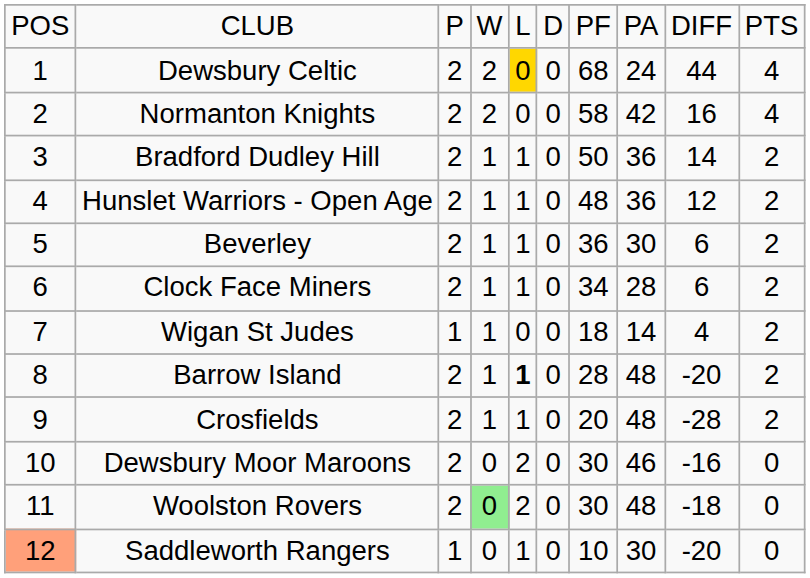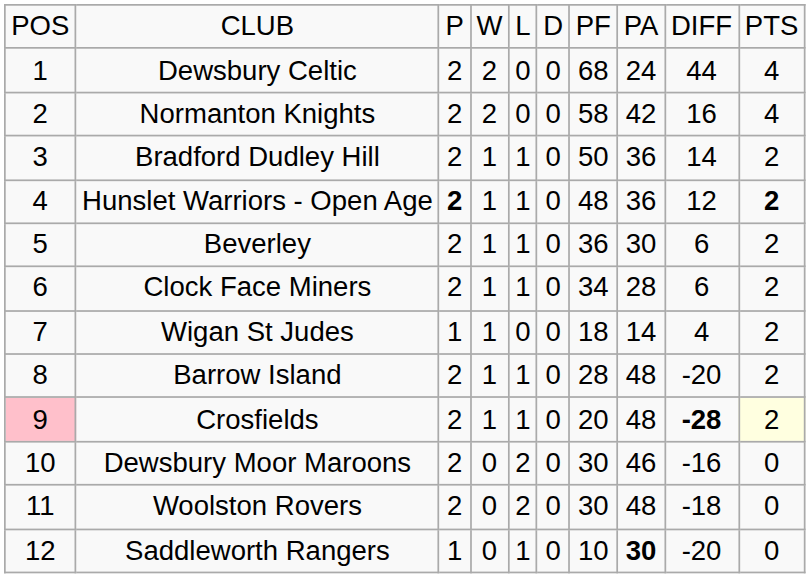(523, 69) gold background -> (523, 69) no background
(455, 200) normal -> (455, 200) bold
(772, 200) normal -> (772, 200) bold
(523, 375) bold -> (523, 375) normal
(40, 419) no background -> (40, 419) pink background
(702, 419) normal -> (702, 419) bold
(772, 419) no background -> (772, 419) lightyellow background
(489, 506) lightgreen background -> (489, 506) no background
(40, 550) lightsalmon background -> (40, 550) no background
(641, 550) normal -> (641, 550) bold
